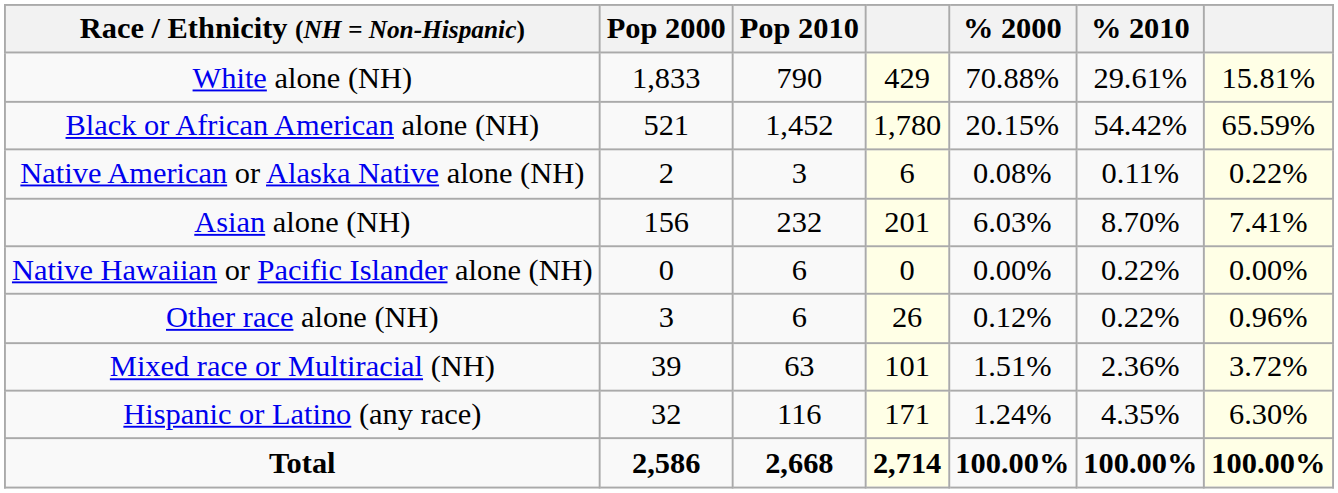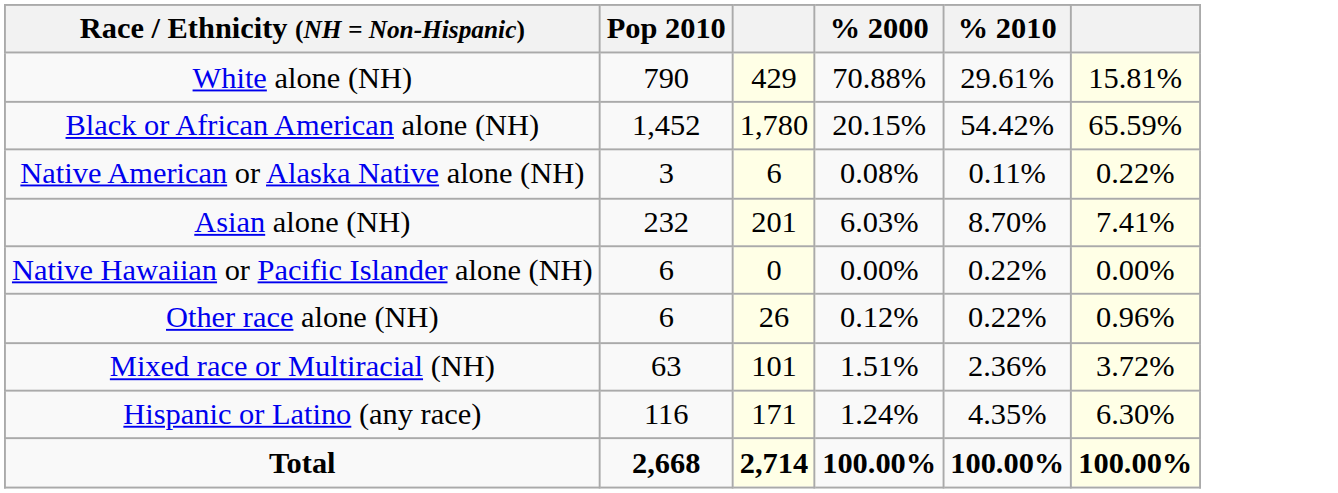- column: (666, 28)
